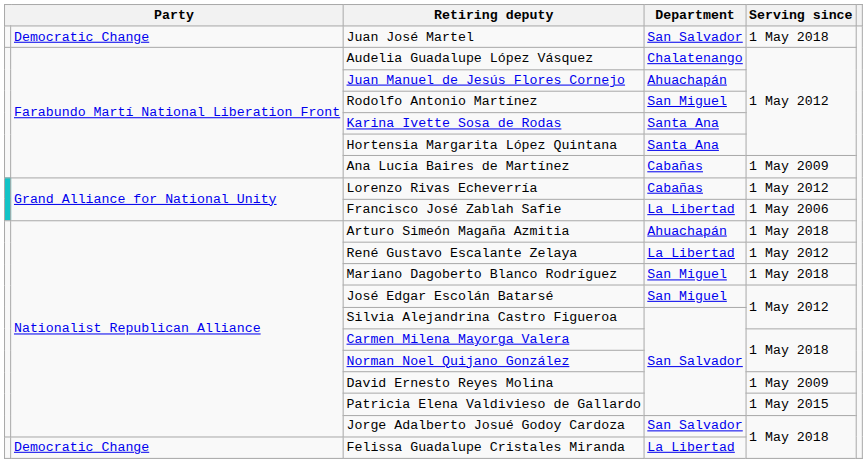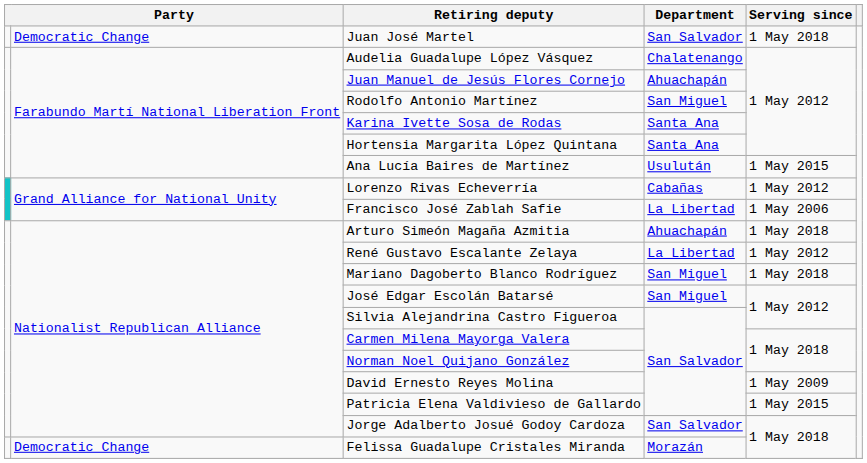(675, 167) Cabañas -> (679, 167) Usulután
(789, 167) 1 May 2009 -> (789, 167) 1 May 2015
(691, 448) La Libertad -> (675, 448) Morazán
